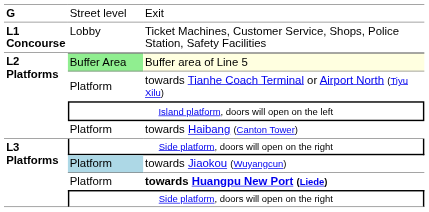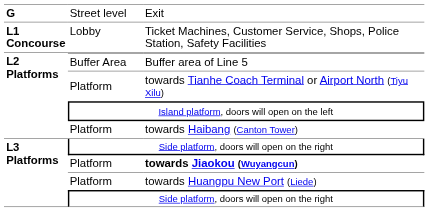(98, 62) lightgreen background -> (98, 62) no background
(196, 62) lightyellow background -> (196, 62) no background
(91, 163) lightblue background -> (91, 163) no background
(216, 163) normal -> (221, 163) bold
(236, 181) bold -> (231, 181) normal
